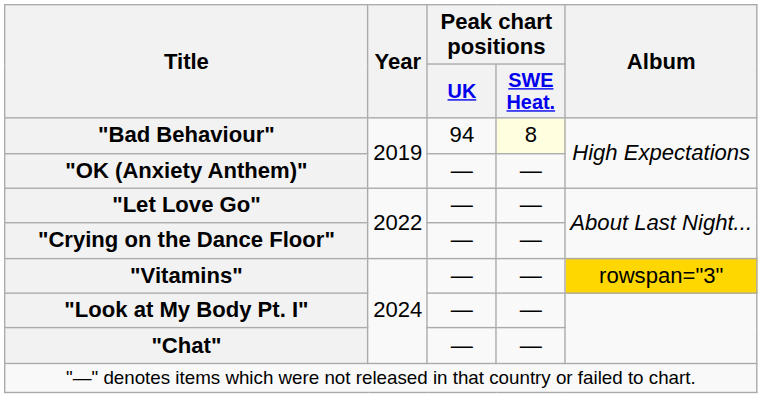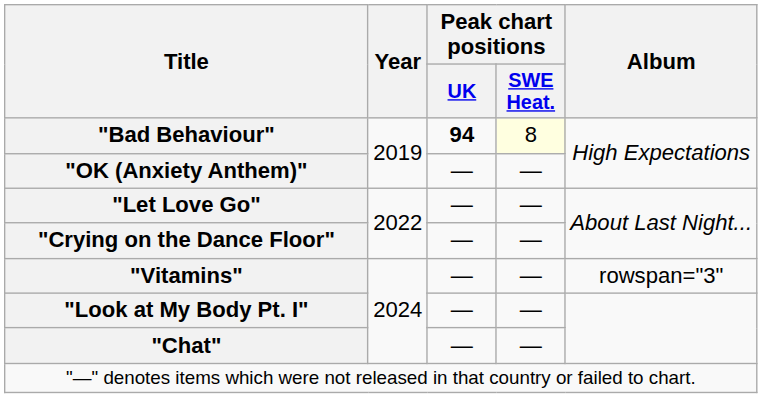(462, 135) normal -> (462, 135) bold
(661, 275) gold background -> (661, 275) no background
